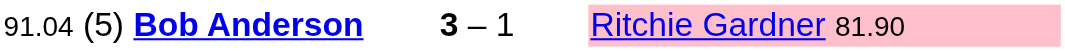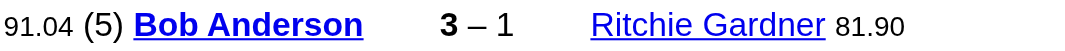(748, 25) pink background -> (748, 25) no background
